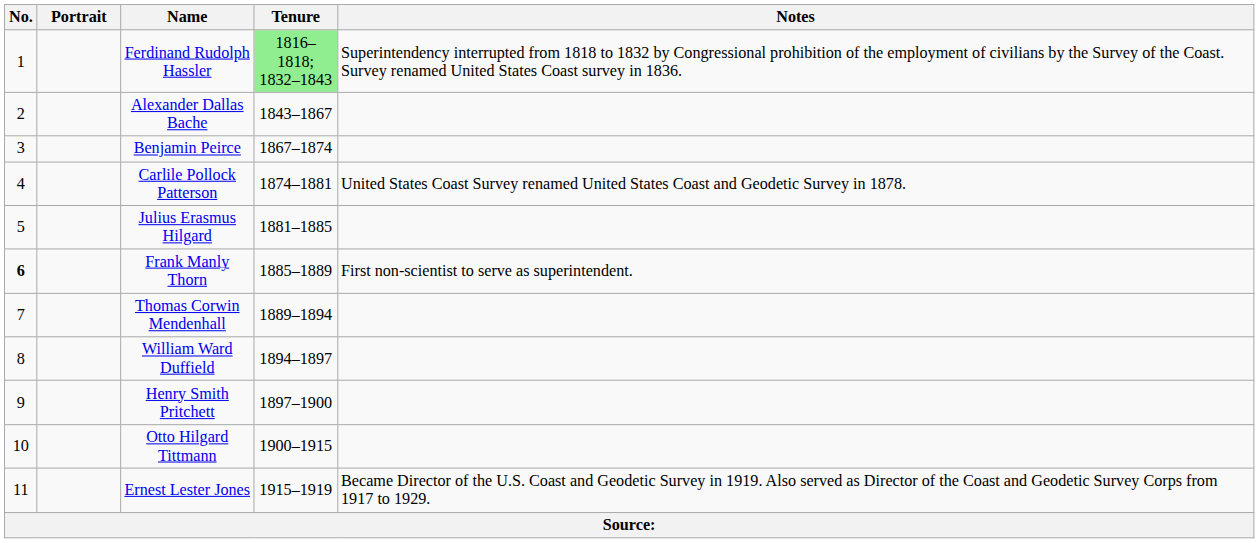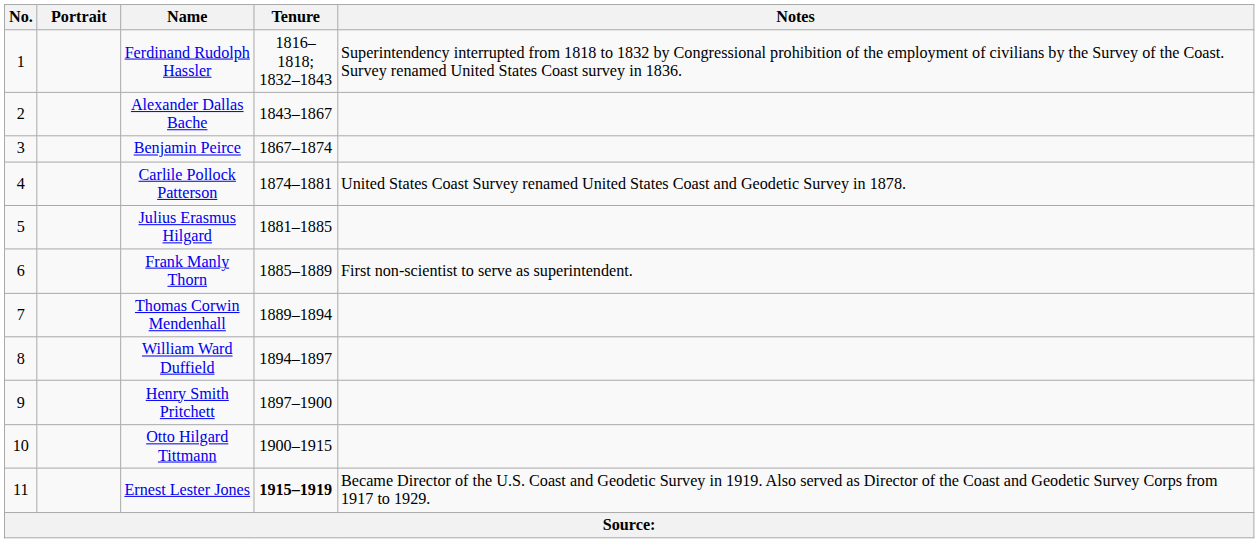(296, 61) lightgreen background -> (296, 61) no background
(21, 271) bold -> (21, 271) normal
(296, 490) normal -> (296, 490) bold
